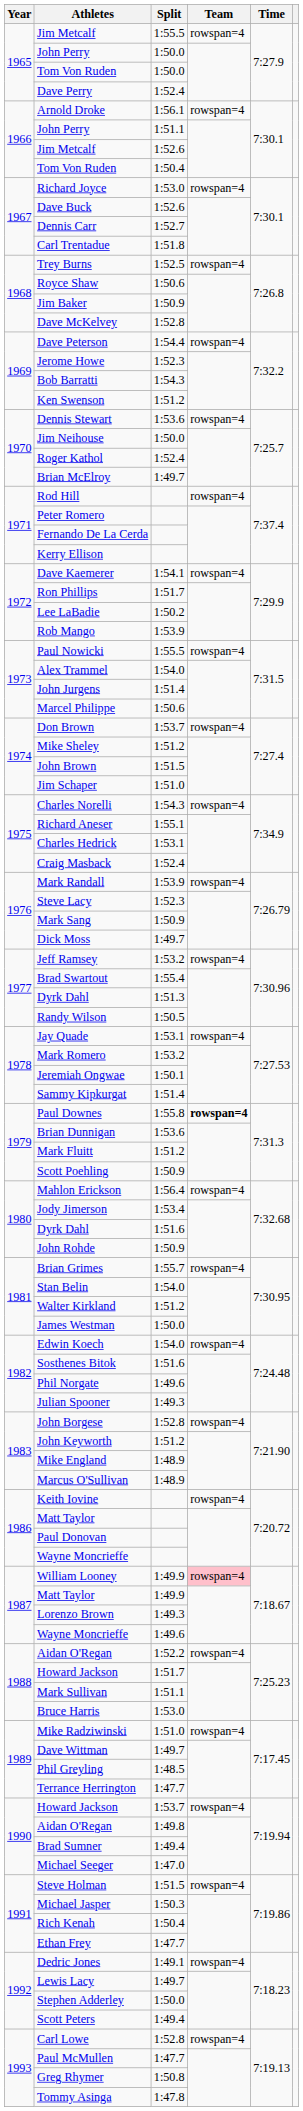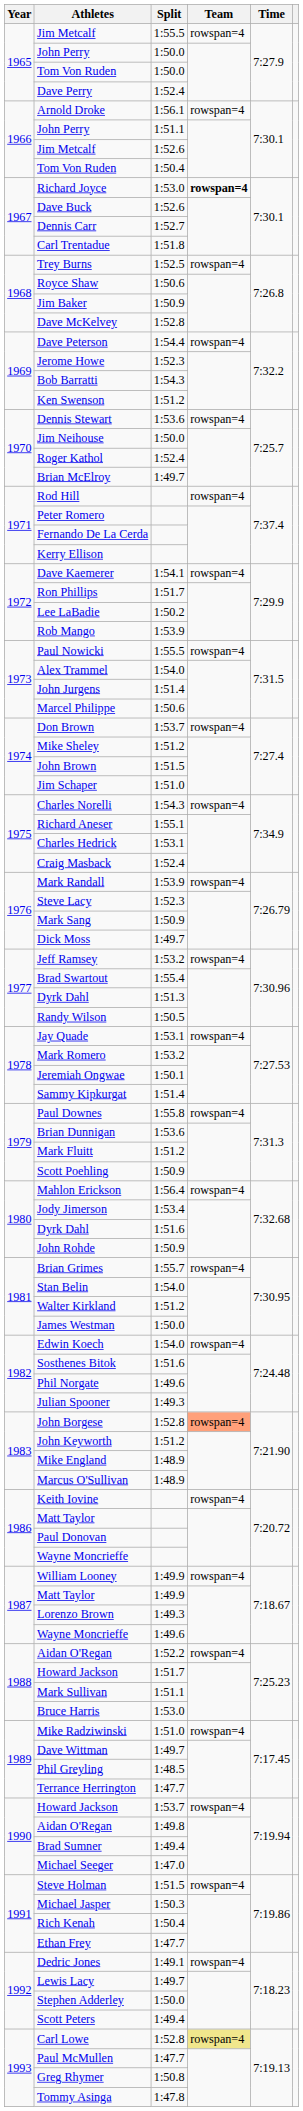(217, 187) normal -> (219, 187) bold
(219, 1113) bold -> (217, 1113) normal
(217, 1421) no background -> (217, 1421) lightsalmon background
(217, 1576) pink background -> (217, 1576) no background
(217, 2039) no background -> (217, 2039) khaki background
